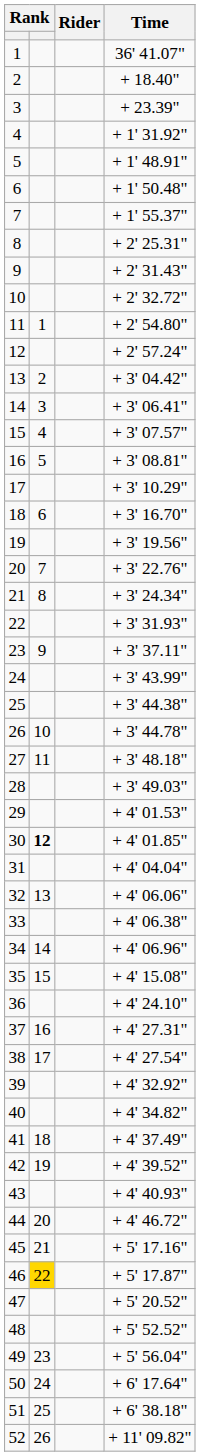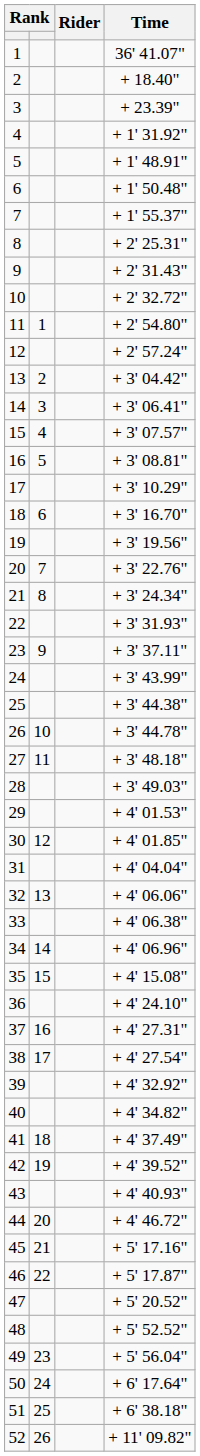(42, 840) bold -> (42, 840) normal
(42, 1274) gold background -> (42, 1274) no background
